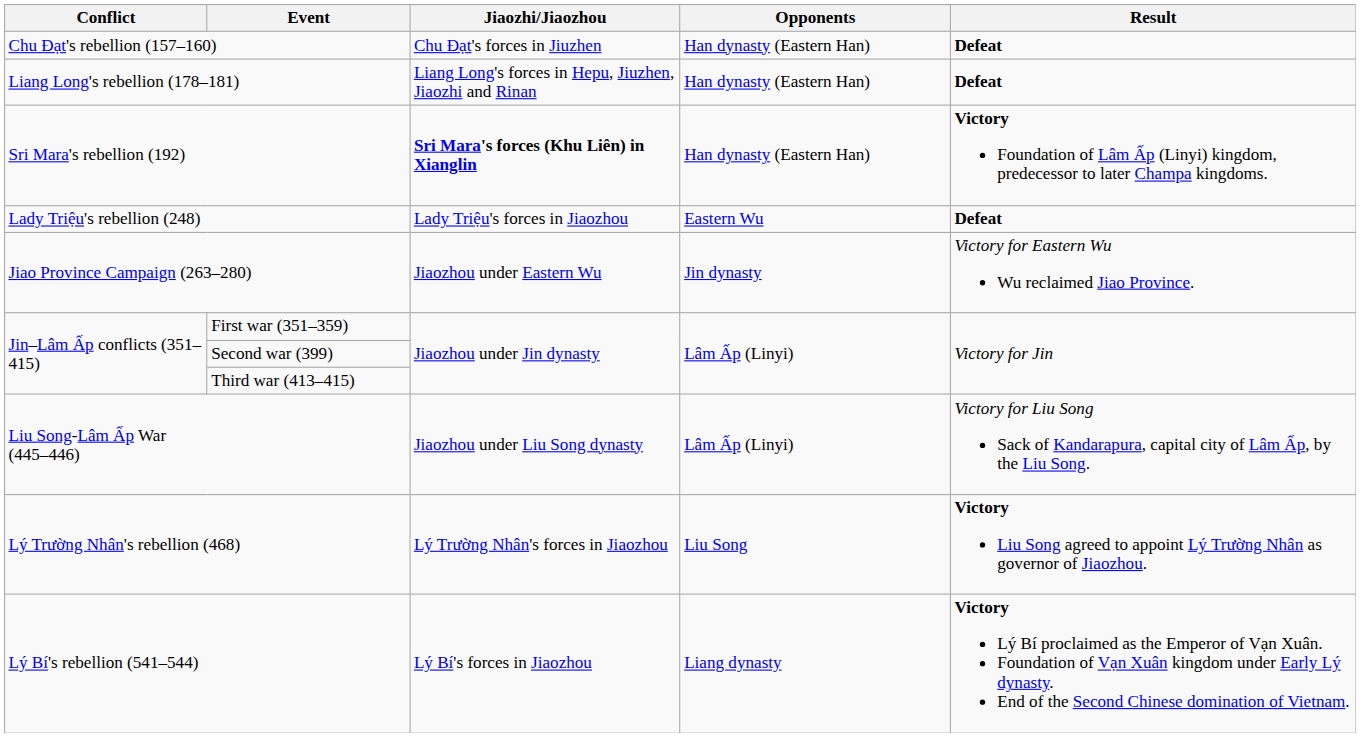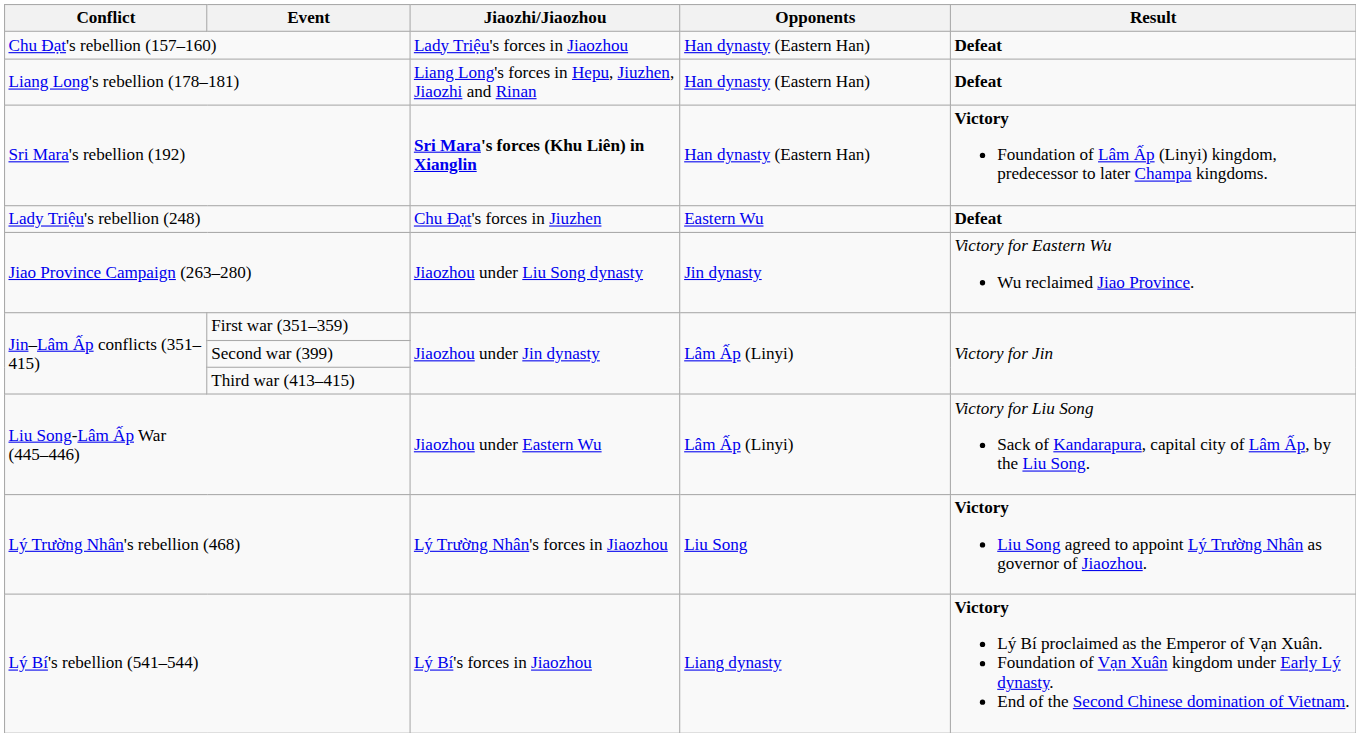(508, 45) Chu Đạt's forces in Jiuzhen -> (521, 45) Lady Triệu's forces in Jiaozhou
(521, 218) Lady Triệu's forces in Jiaozhou -> (508, 218) Chu Đạt's forces in Jiuzhen
(508, 272) Jiaozhou under Eastern Wu -> (528, 272) Jiaozhou under Liu Song dynasty
(528, 444) Jiaozhou under Liu Song dynasty -> (508, 444) Jiaozhou under Eastern Wu
